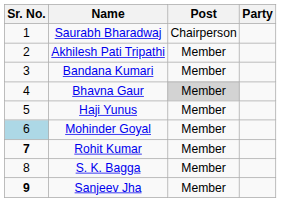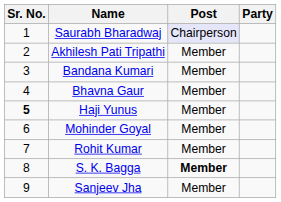(204, 33) no background -> (204, 33) lavender background
(204, 91) lightgrey background -> (204, 91) no background
(26, 110) normal -> (26, 110) bold
(26, 129) lightblue background -> (26, 129) no background
(26, 149) bold -> (26, 149) normal
(204, 168) normal -> (204, 168) bold
(26, 187) bold -> (26, 187) normal
